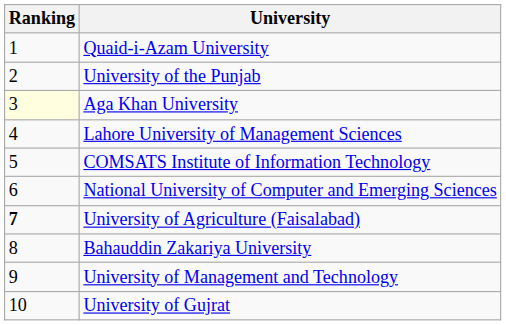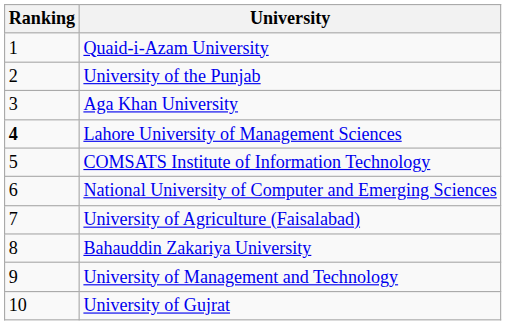(13, 104) lightyellow background -> (13, 104) no background
(13, 133) normal -> (13, 133) bold
(13, 219) bold -> (13, 219) normal
